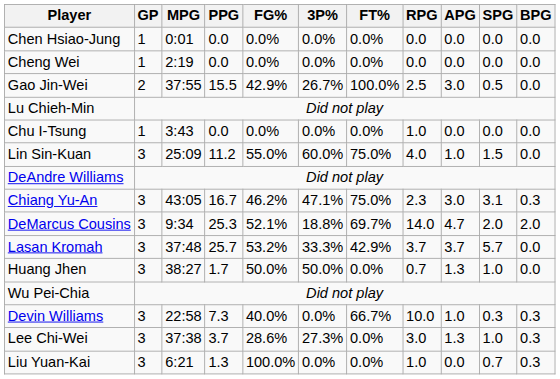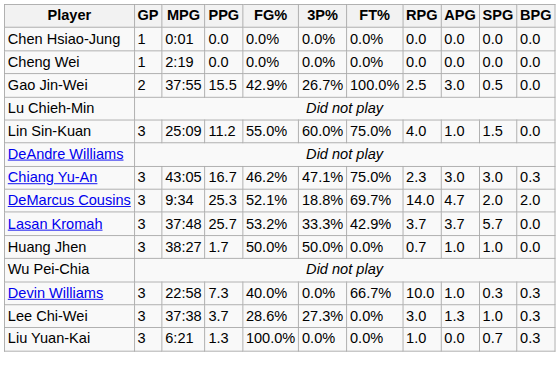- row: (47, 131)
(493, 200) 3.1 -> (493, 177) 3.0
(454, 270) 1.3 -> (454, 246) 1.0
